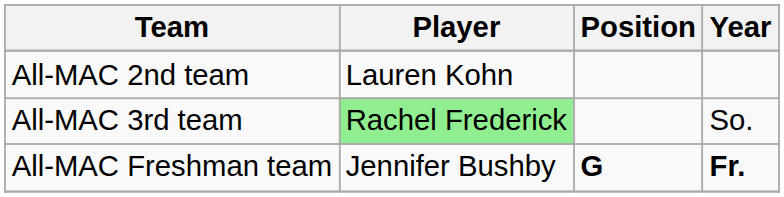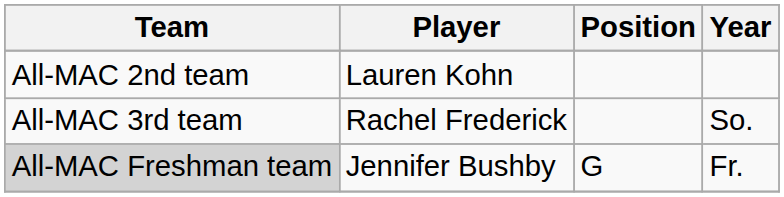(456, 120) lightgreen background -> (456, 120) no background
(172, 167) no background -> (172, 167) lightgrey background
(592, 167) bold -> (592, 167) normal
(727, 167) bold -> (727, 167) normal
